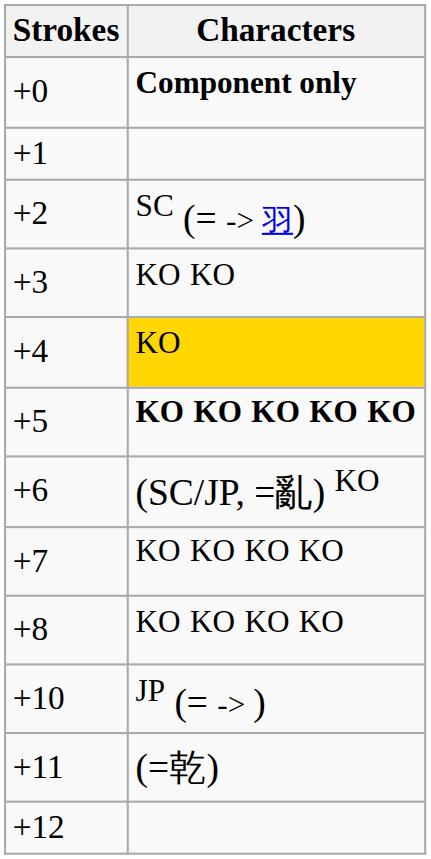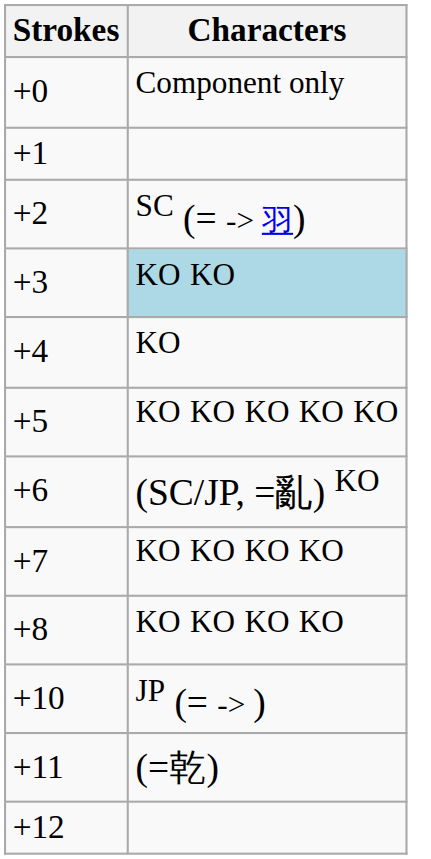(246, 91) bold -> (240, 83) normal
(185, 282) no background -> (185, 282) lightblue background
(158, 343) gold background -> (158, 343) no background
(276, 420) bold -> (267, 420) normal
